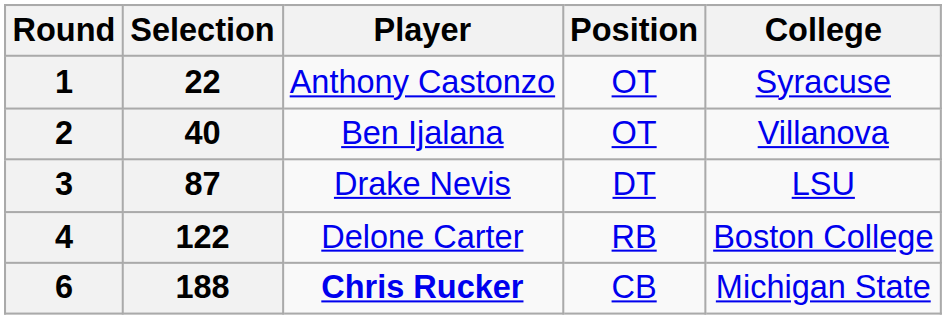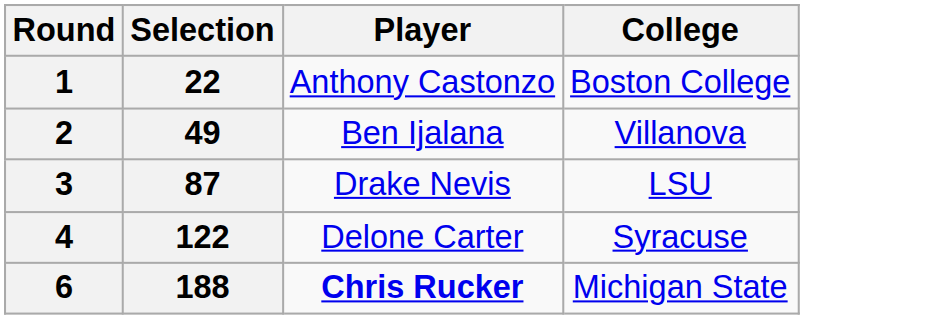- column: (634, 30)
(823, 81) Syracuse -> (680, 81) Boston College
(203, 133) 40 -> (203, 133) 49
(823, 236) Boston College -> (680, 236) Syracuse
